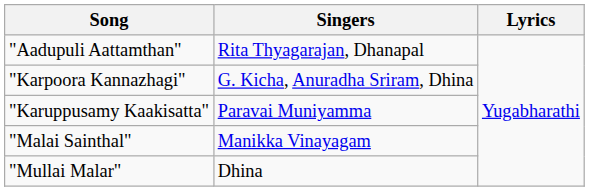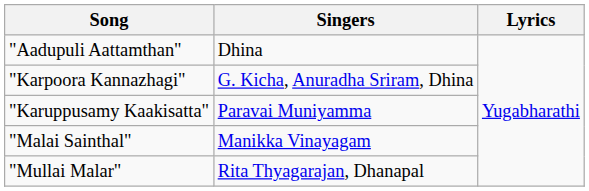(321, 50) Rita Thyagarajan, Dhanapal -> (240, 50) Dhina
(240, 171) Dhina -> (321, 171) Rita Thyagarajan, Dhanapal
